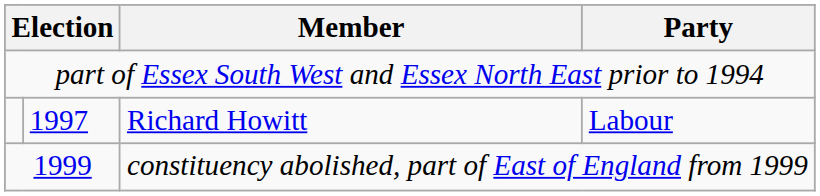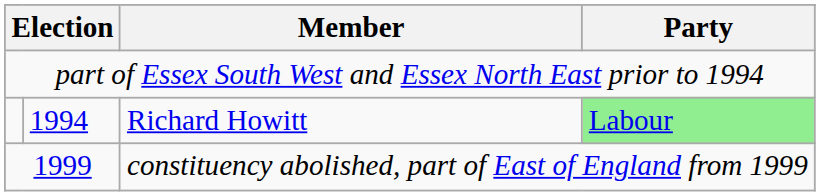(59, 119) 1997 -> (59, 119) 1994
(631, 119) no background -> (631, 119) lightgreen background
